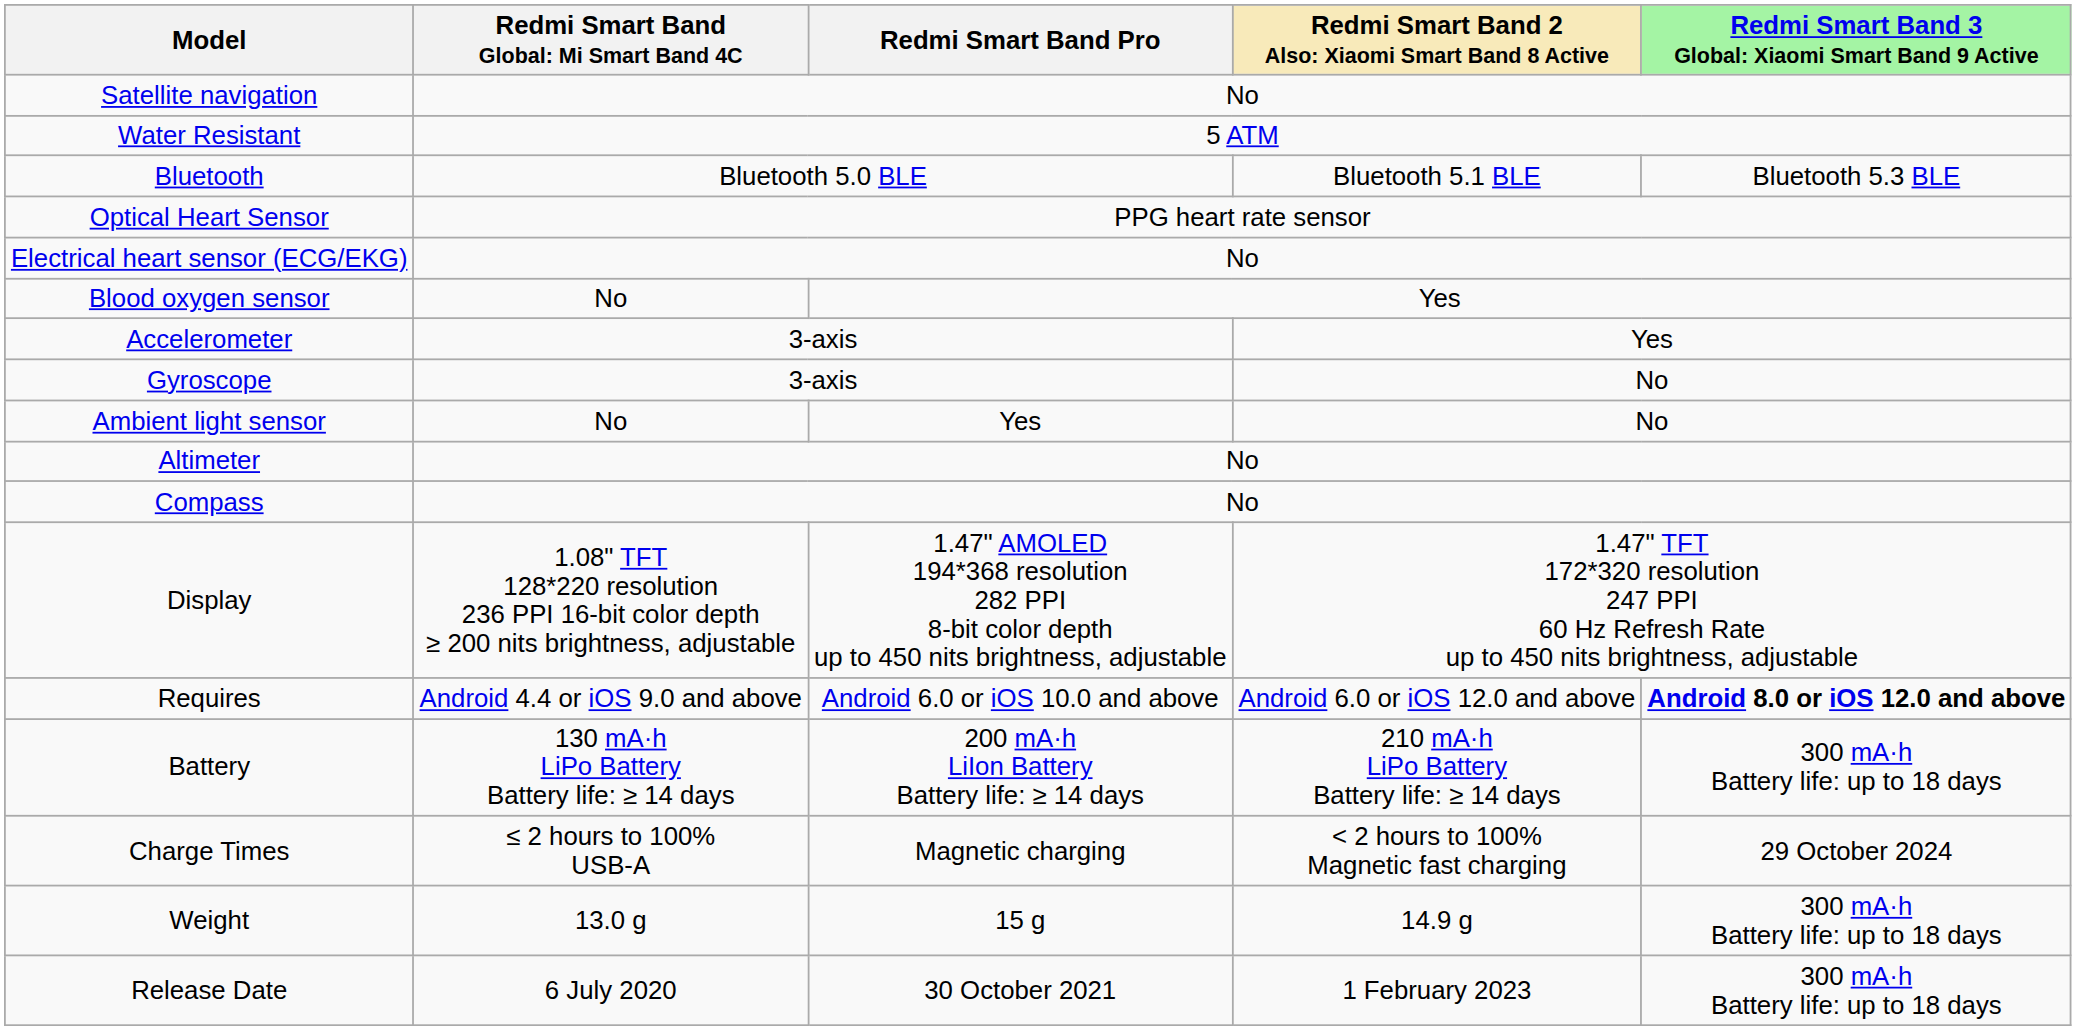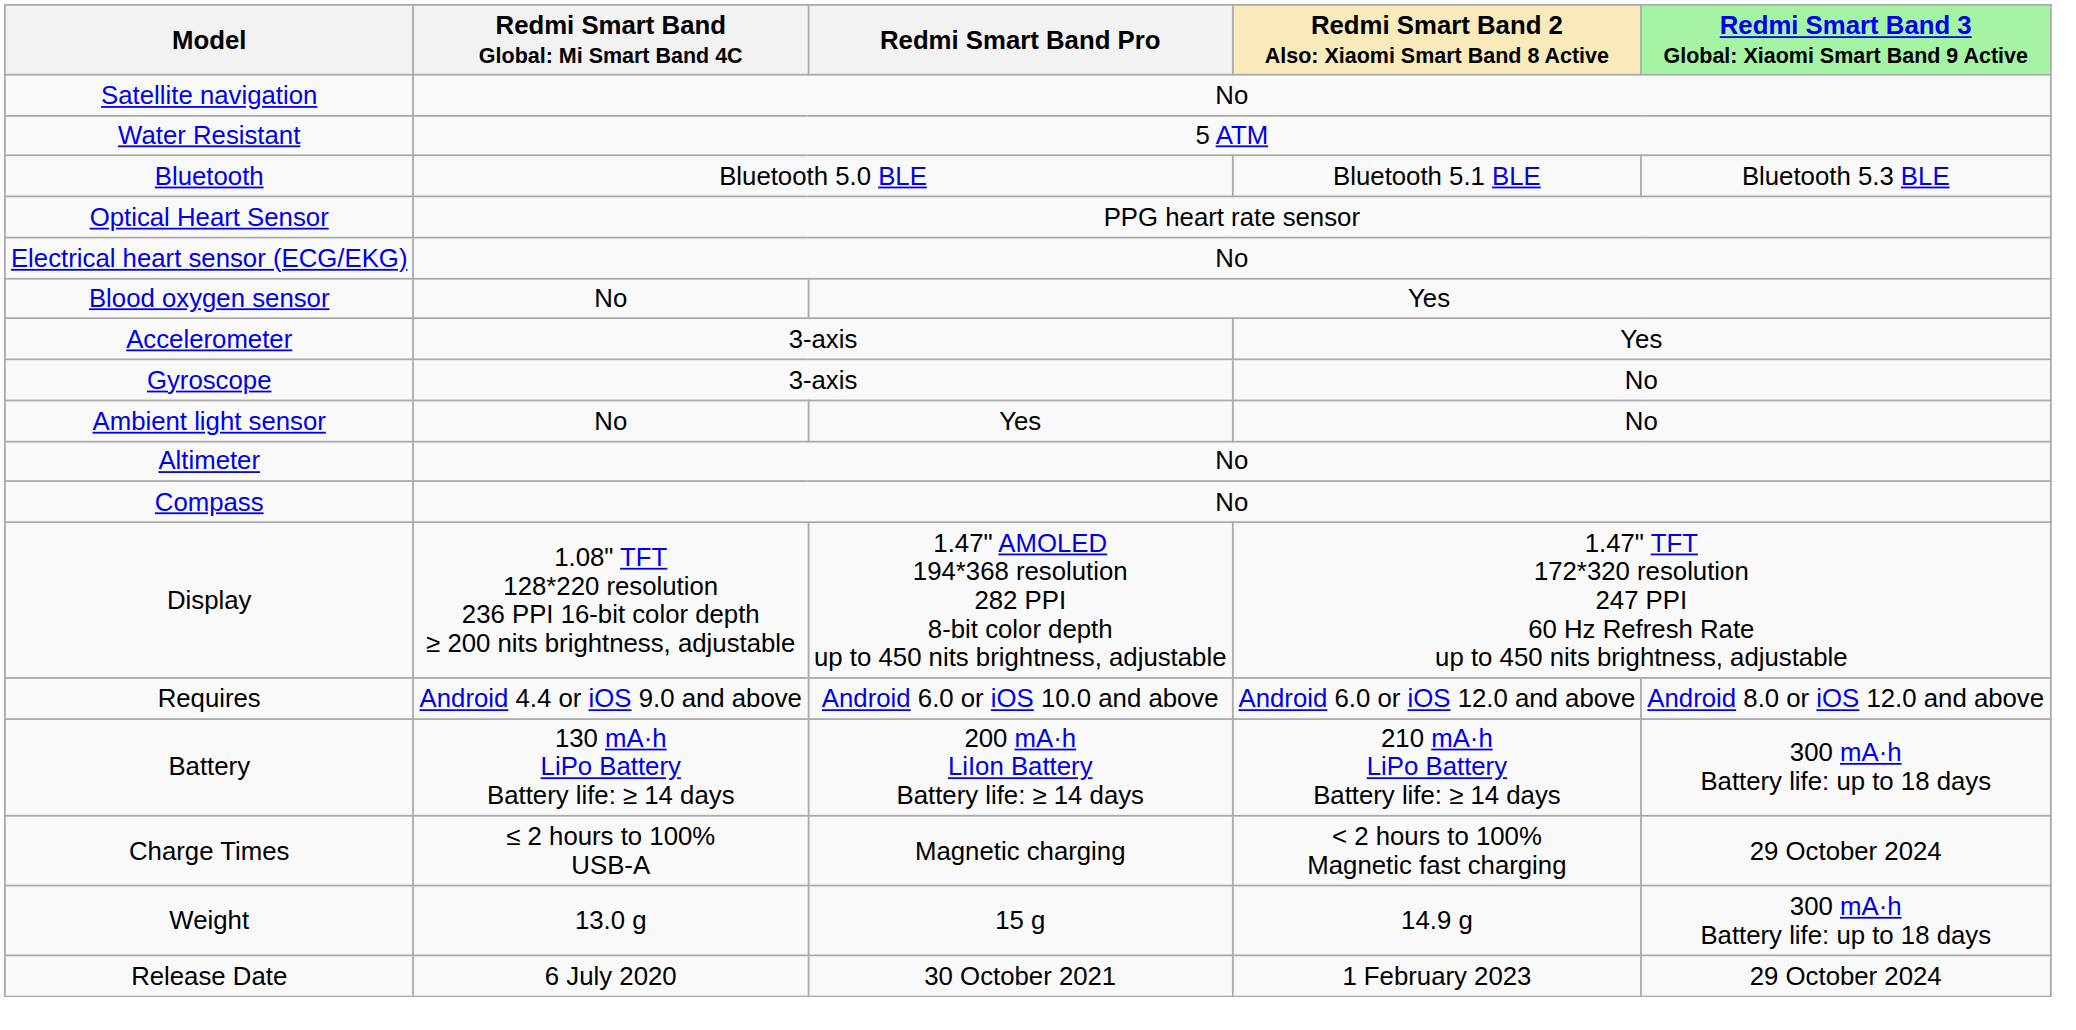(1856, 698) bold -> (1846, 698) normal
(1856, 990) 300 mA·h Battery life: up to 18 days -> (1846, 976) 29 October 2024
